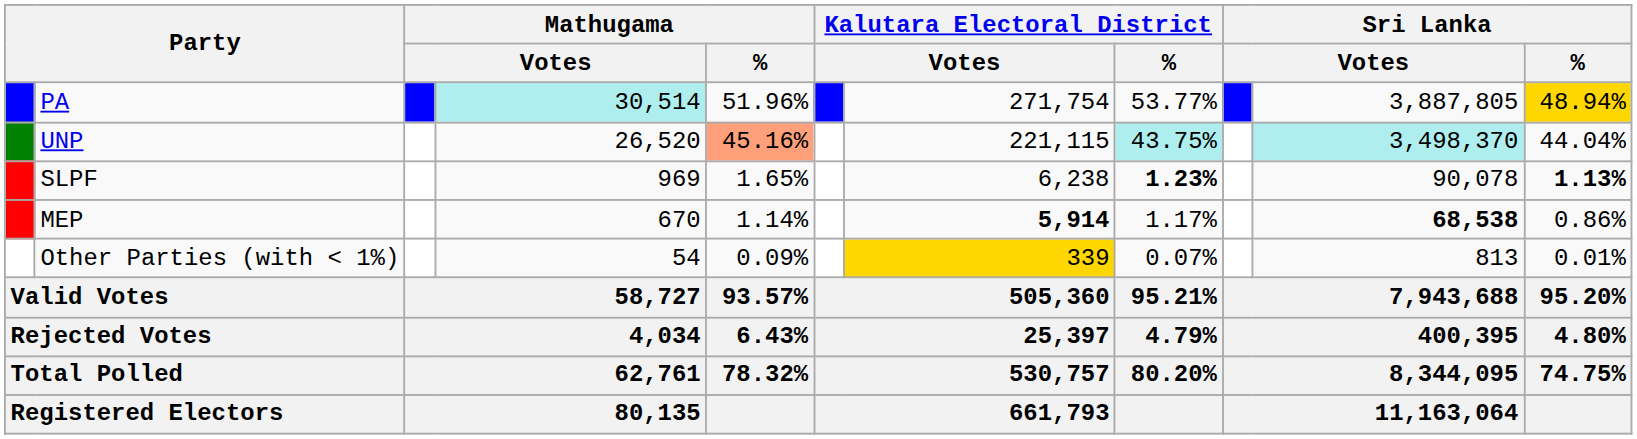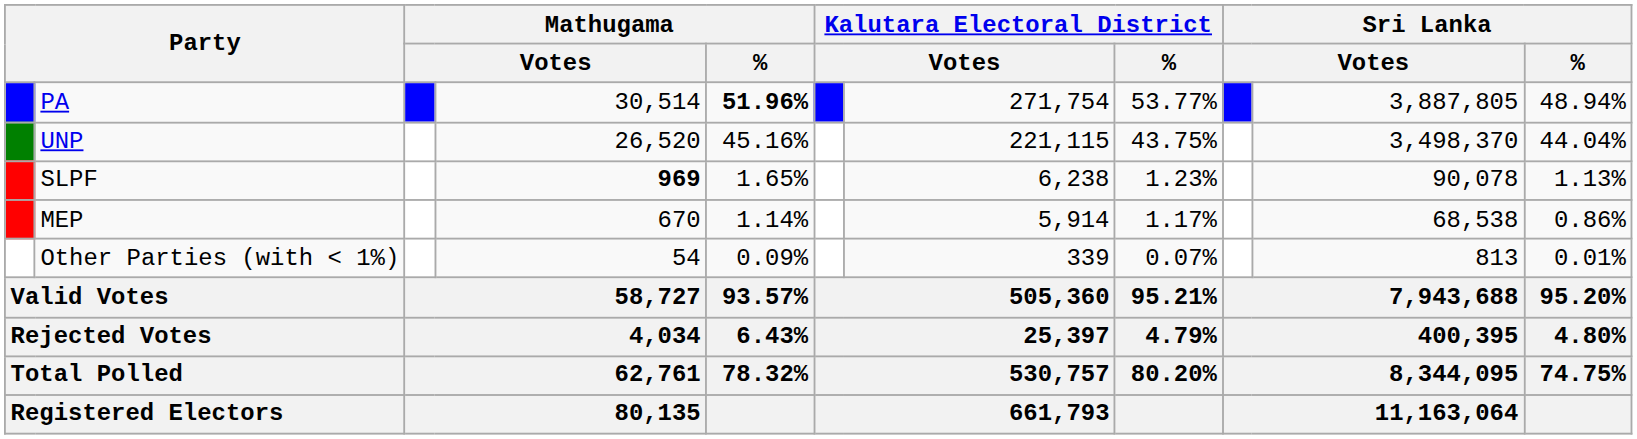(658, 102) paleturquoise background -> (658, 102) no background
(765, 102) normal -> (765, 102) bold
(1583, 102) gold background -> (1583, 102) no background
(765, 141) lightsalmon background -> (765, 141) no background
(1174, 141) paleturquoise background -> (1174, 141) no background
(1454, 141) paleturquoise background -> (1454, 141) no background
(679, 180) normal -> (679, 180) bold
(1181, 180) bold -> (1181, 180) normal
(1590, 180) bold -> (1590, 180) normal
(1074, 219) bold -> (1074, 219) normal
(1475, 219) bold -> (1475, 219) normal
(1088, 258) gold background -> (1088, 258) no background
